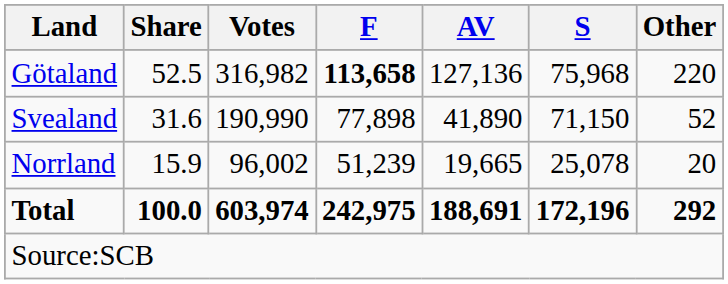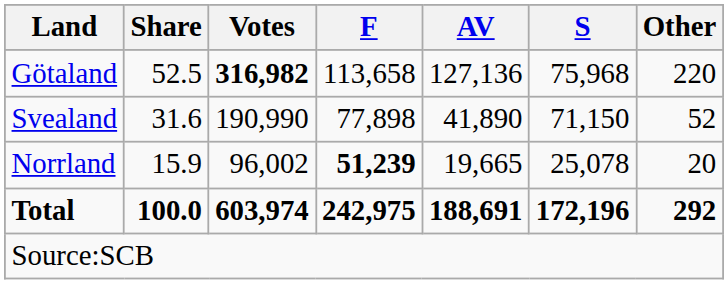(262, 73) normal -> (262, 73) bold
(370, 73) bold -> (369, 73) normal
(376, 164) normal -> (376, 164) bold
